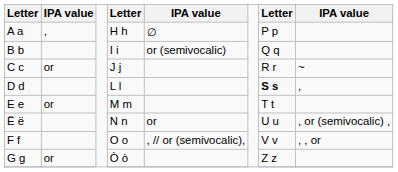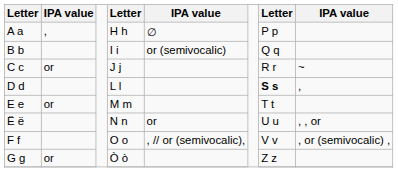(344, 122) , or (semivocalic) , -> (309, 122) , , or
(309, 140) , , or -> (344, 140) , or (semivocalic) ,
